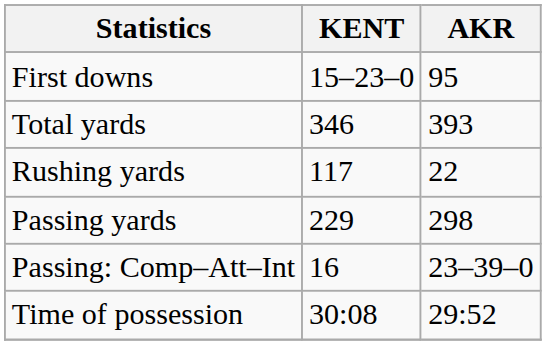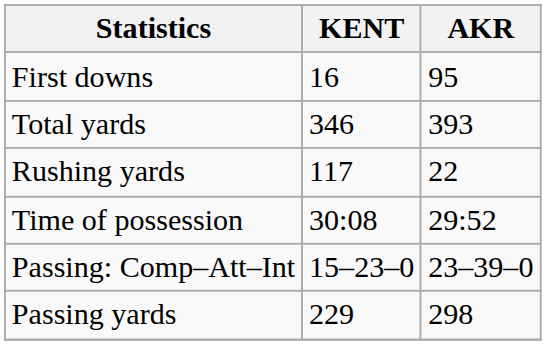(362, 76) 15–23–0 -> (324, 76) 16
rows swapped: (94, 219) <-> (127, 314)
(324, 266) 16 -> (362, 266) 15–23–0
